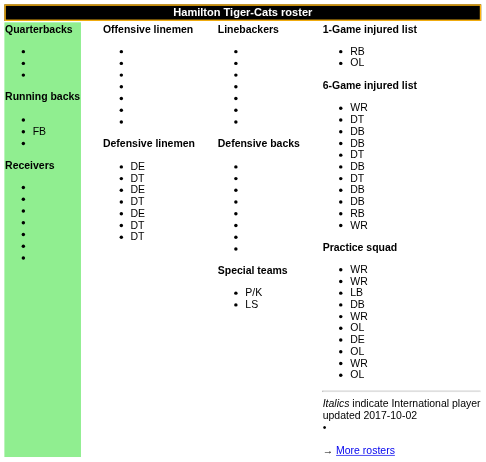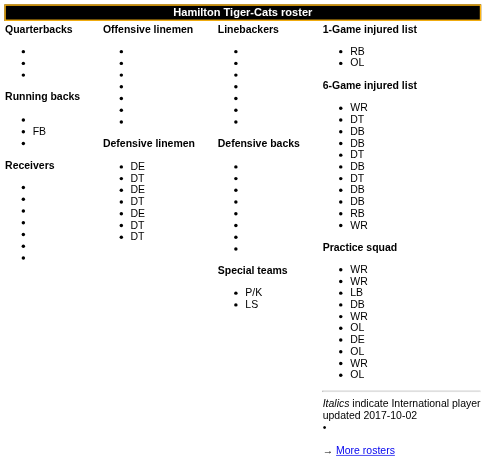(43, 143) lightgreen background -> (43, 143) no background
